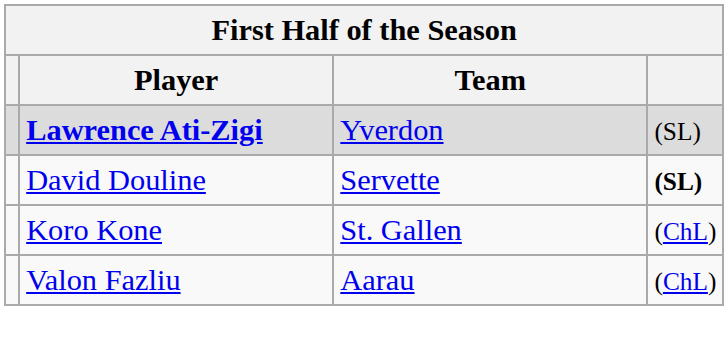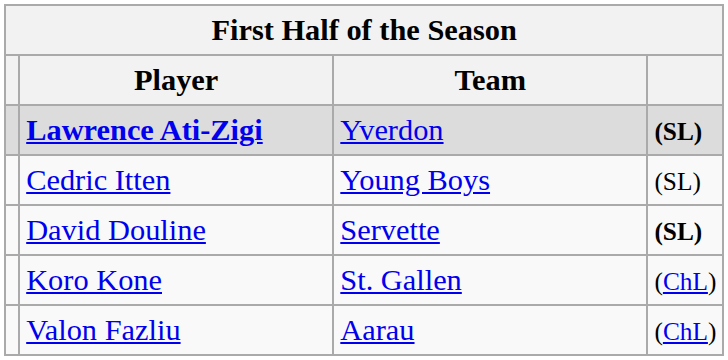(678, 132) normal -> (678, 130) bold
+ row: (98, 180)
